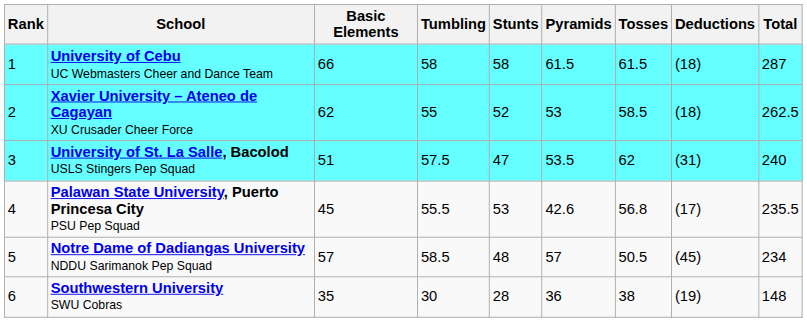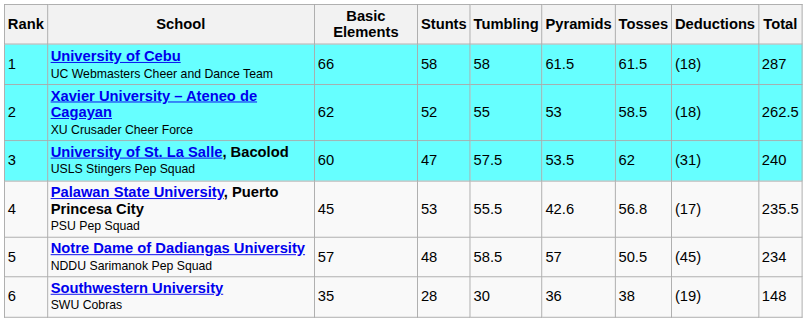columns swapped: (453, 24) <-> (516, 24)
(326, 160) 51 -> (326, 160) 60
